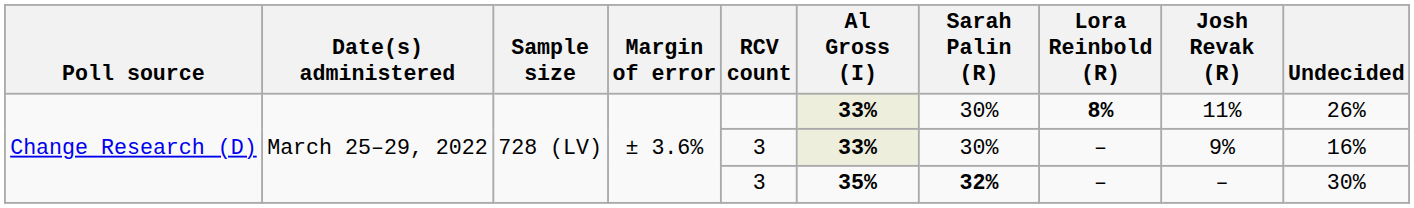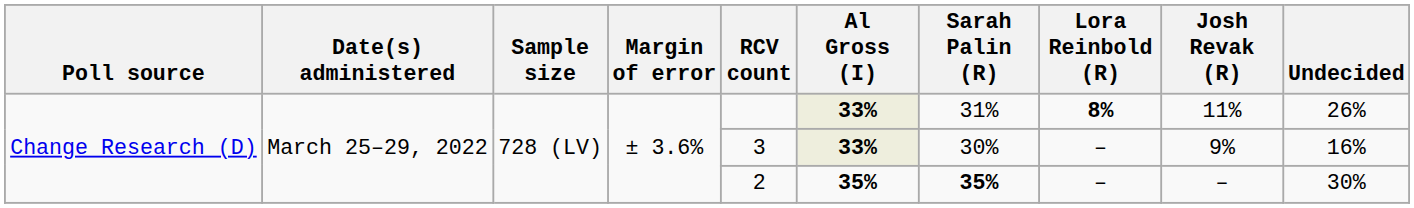(979, 111) 30% -> (979, 111) 31%
(759, 184) 3 -> (759, 184) 2
(979, 184) 32% -> (979, 184) 35%
